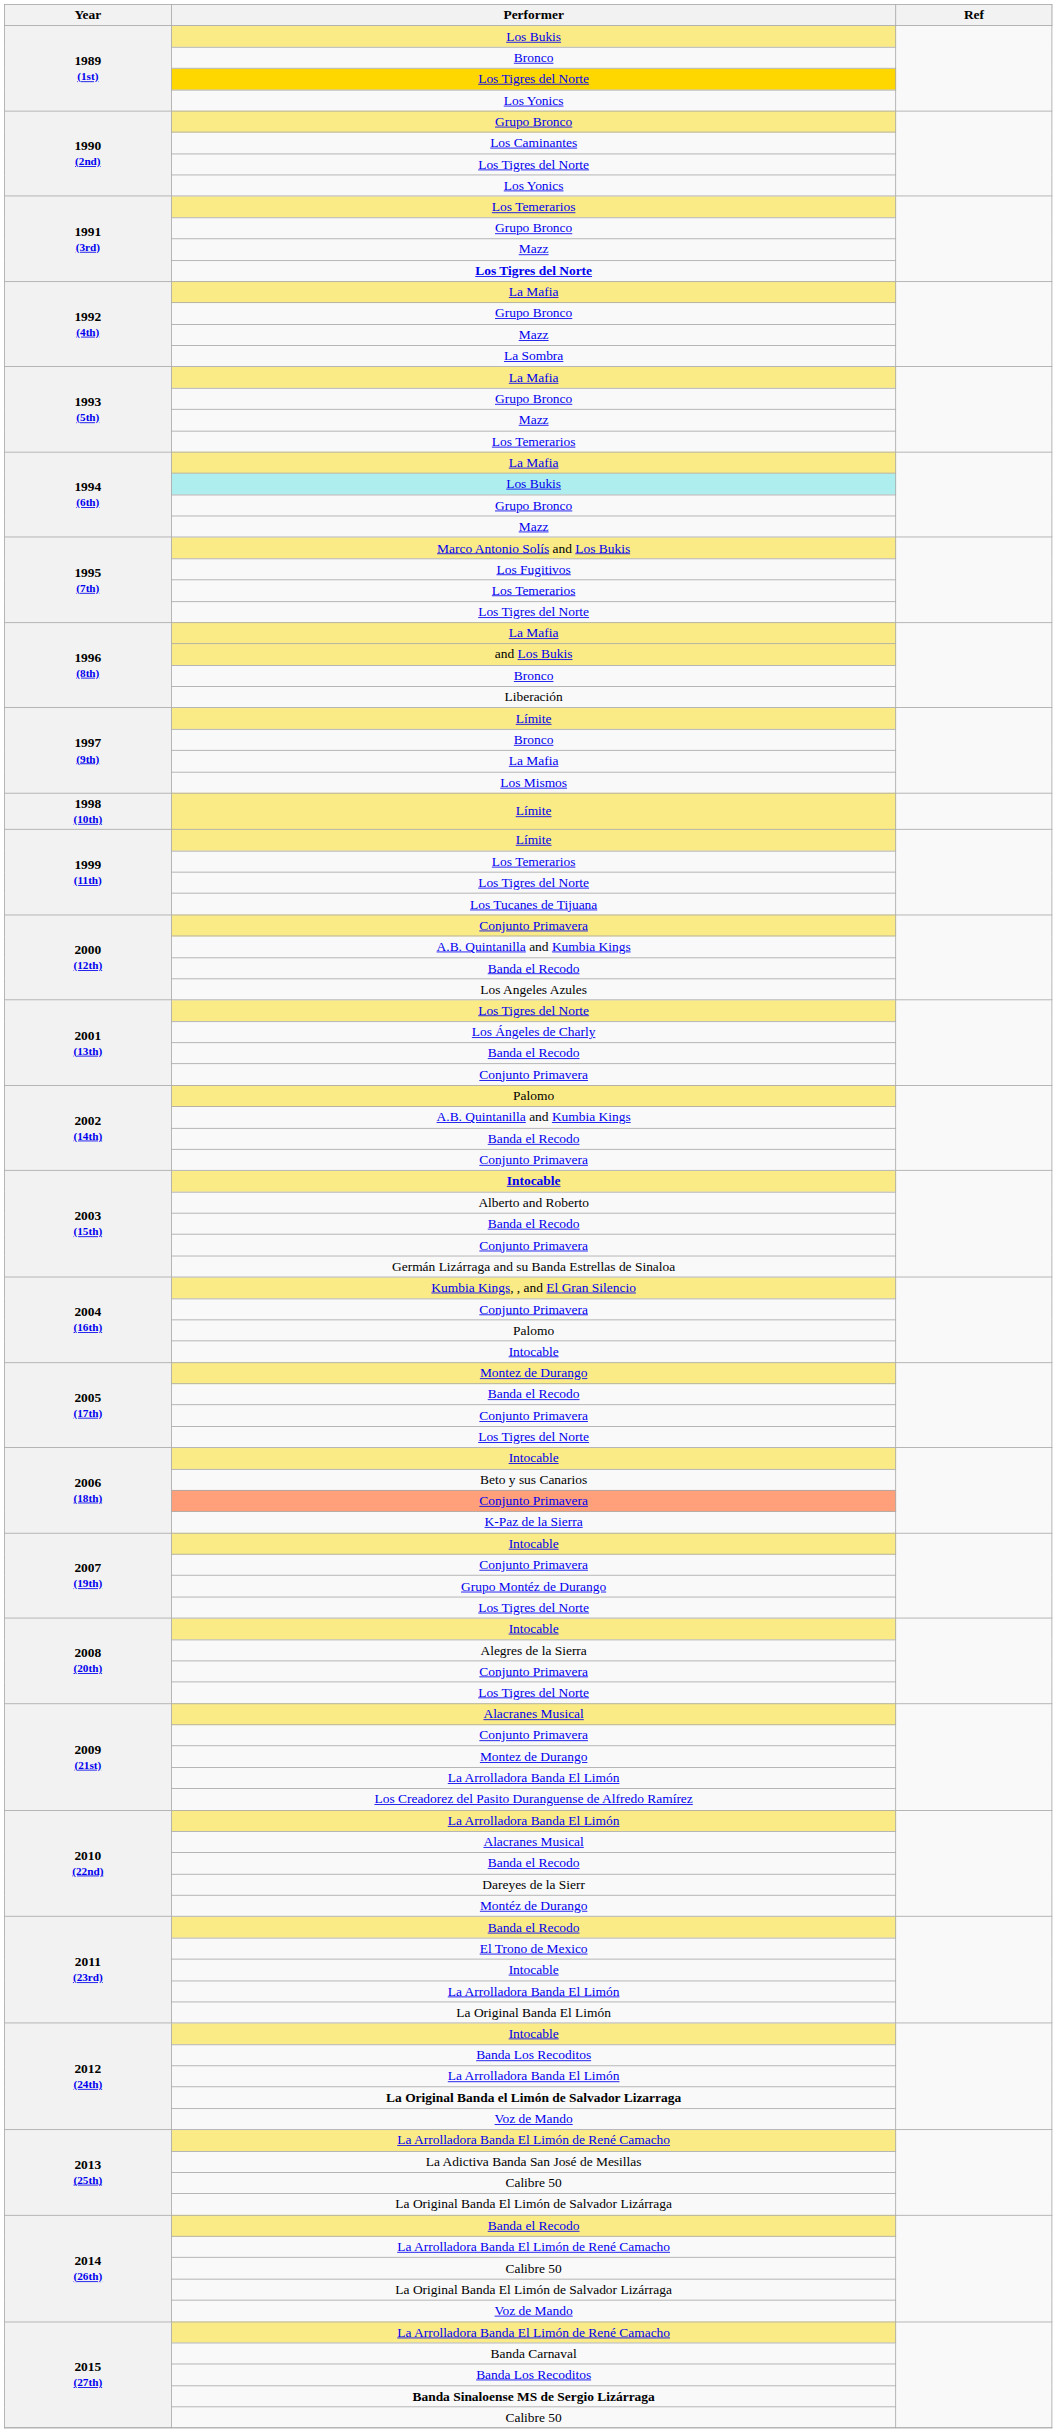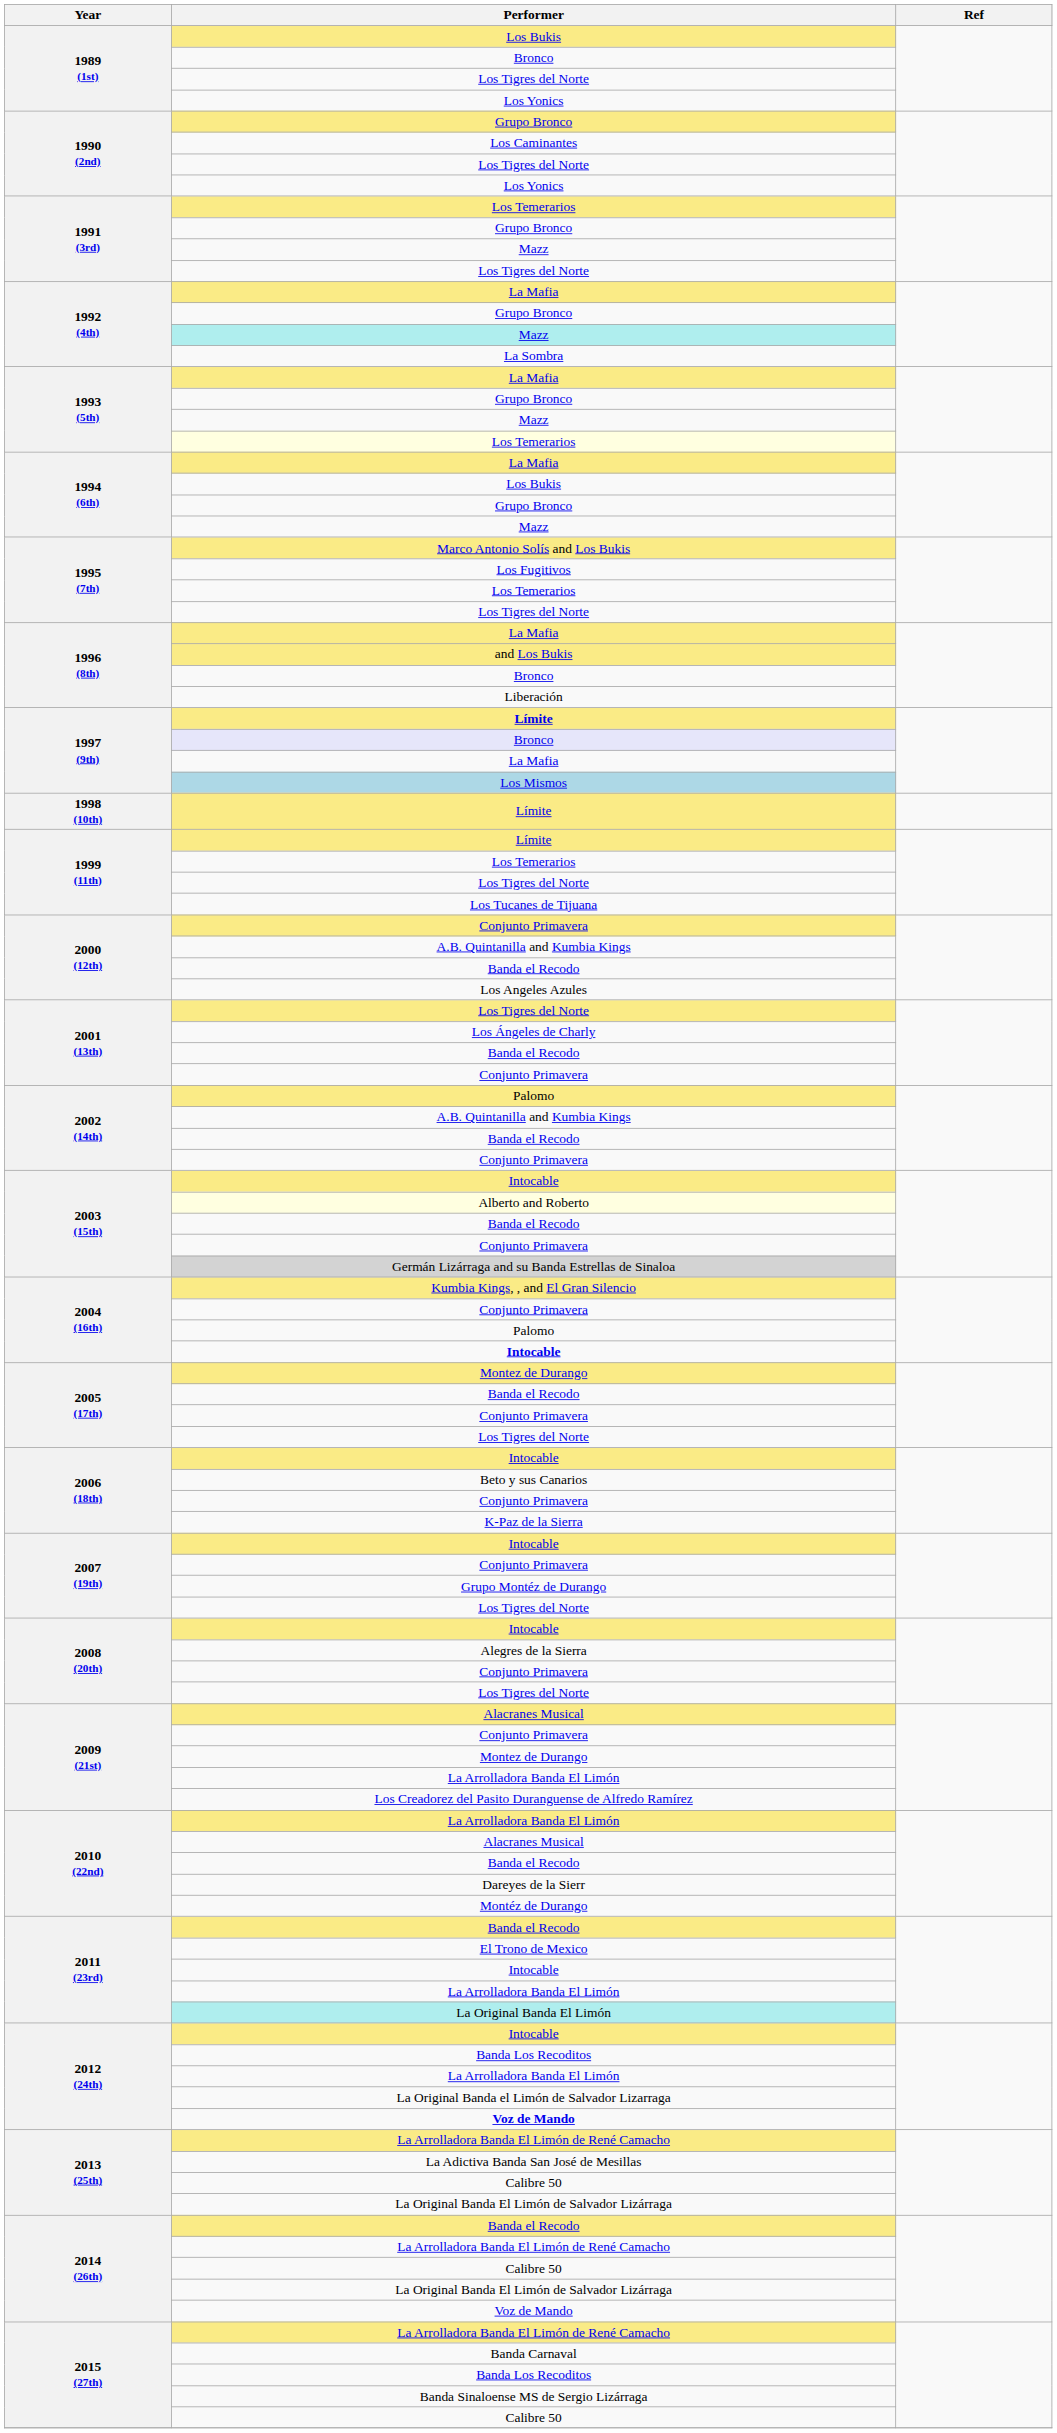(534, 79) gold background -> (534, 79) no background
(534, 270) bold -> (534, 270) normal
(534, 334) no background -> (534, 334) paleturquoise background
(534, 441) no background -> (534, 441) lightyellow background
(534, 484) paleturquoise background -> (534, 484) no background
(534, 718) normal -> (534, 718) bold
(534, 739) no background -> (534, 739) lavender background
(534, 782) no background -> (534, 782) lightblue background
(534, 1181) bold -> (534, 1181) normal
(534, 1202) no background -> (534, 1202) lightyellow background
(534, 1266) no background -> (534, 1266) lightgrey background
(534, 1351) normal -> (534, 1351) bold
(534, 1501) lightsalmon background -> (534, 1501) no background
(534, 2012) no background -> (534, 2012) paleturquoise background
(534, 2097) bold -> (534, 2097) normal
(534, 2119) normal -> (534, 2119) bold
(534, 2396) bold -> (534, 2396) normal
